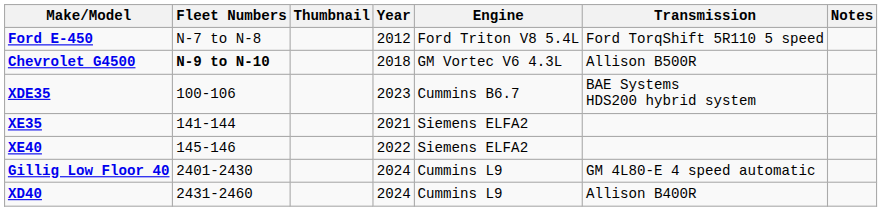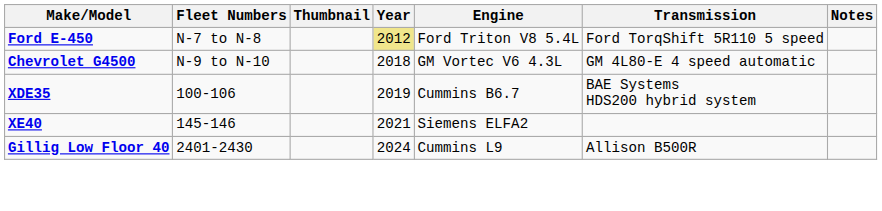(394, 39) no background -> (394, 39) khaki background
(223, 62) bold -> (223, 62) normal
(641, 62) Allison B500R -> (701, 62) GM 4L80-E 4 speed automatic
(394, 94) 2023 -> (394, 94) 2019
- row: (25, 125)
(394, 148) 2022 -> (394, 125) 2021
(701, 171) GM 4L80-E 4 speed automatic -> (641, 148) Allison B500R
- row: (25, 194)
